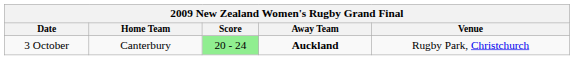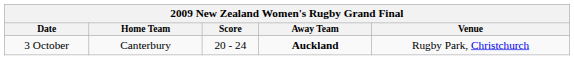(230, 45) lightgreen background -> (230, 45) no background
